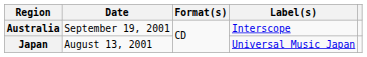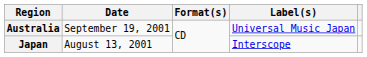(261, 28) Interscope -> (294, 28) Universal Music Japan
(294, 44) Universal Music Japan -> (261, 44) Interscope
